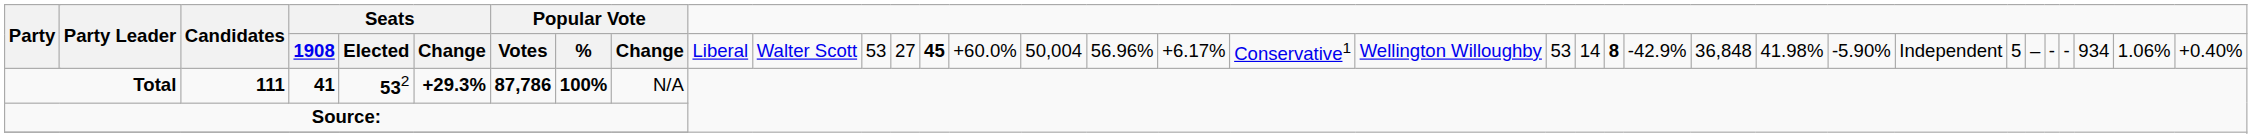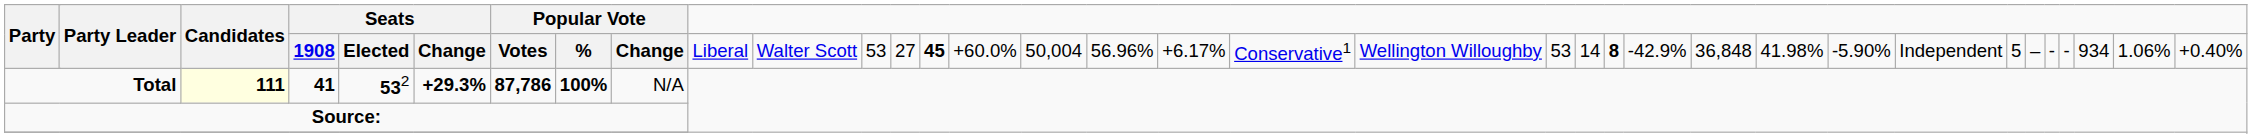(270, 85) no background -> (270, 85) lightyellow background
